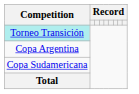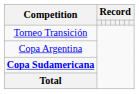(47, 33) paleturquoise background -> (50, 33) no background
(47, 65) normal -> (50, 65) bold
